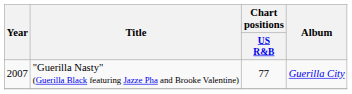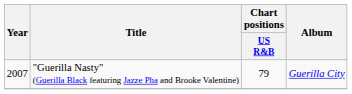(264, 74) 77 -> (264, 74) 79
